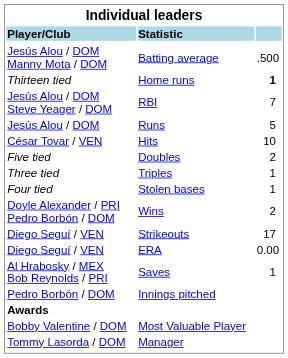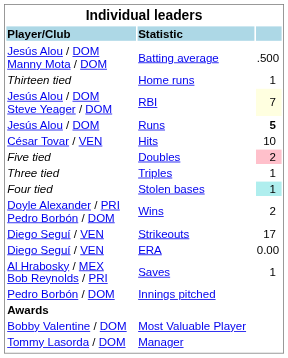(266, 80) bold -> (266, 80) normal
(266, 102) no background -> (266, 102) lightyellow background
(266, 125) normal -> (266, 125) bold
(266, 157) no background -> (266, 157) pink background
(266, 189) no background -> (266, 189) paleturquoise background
